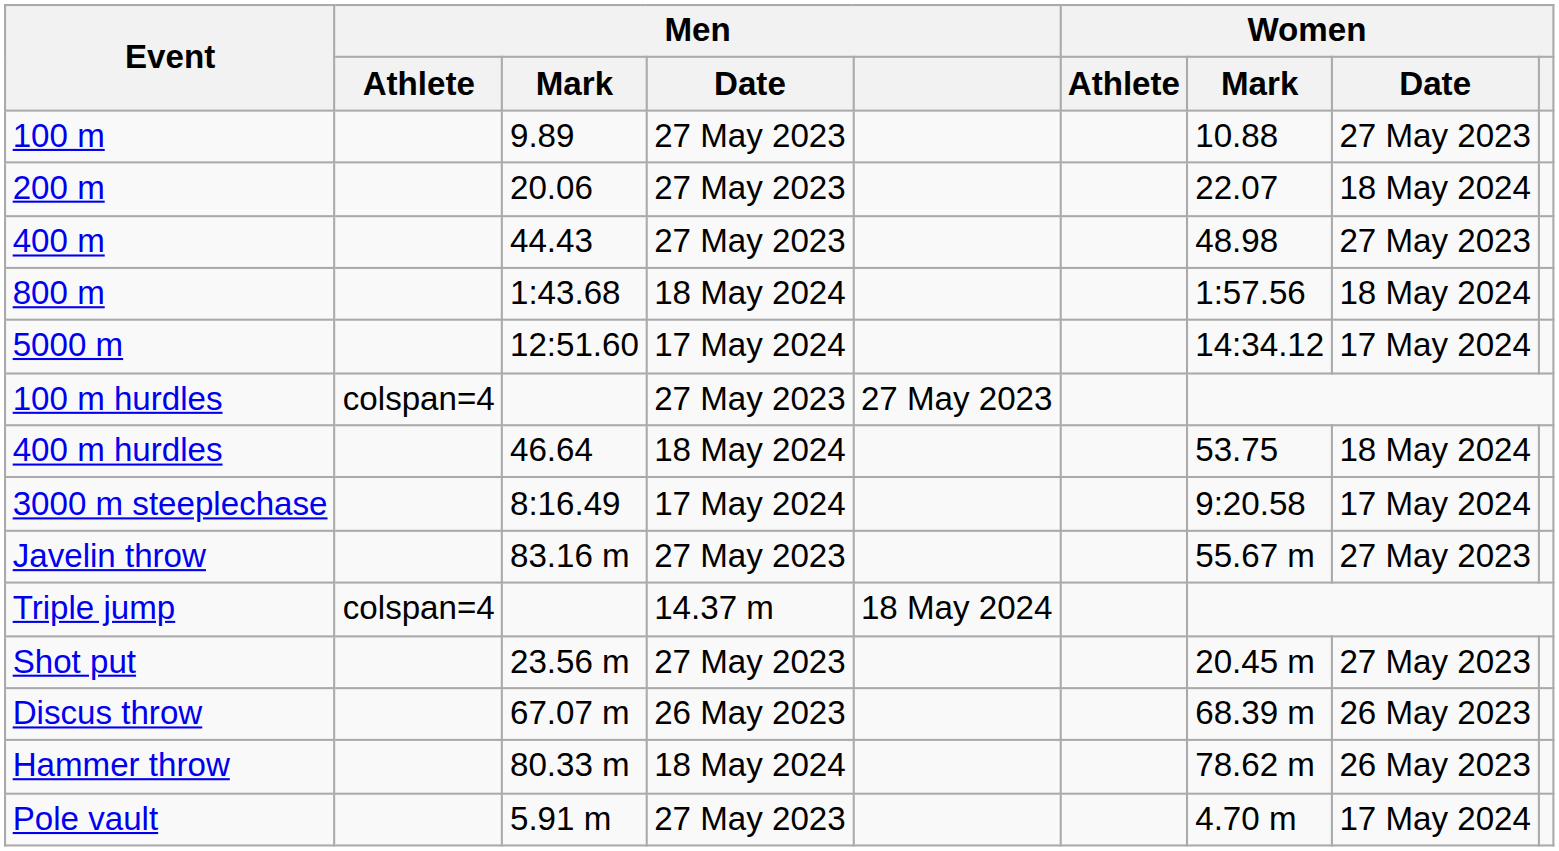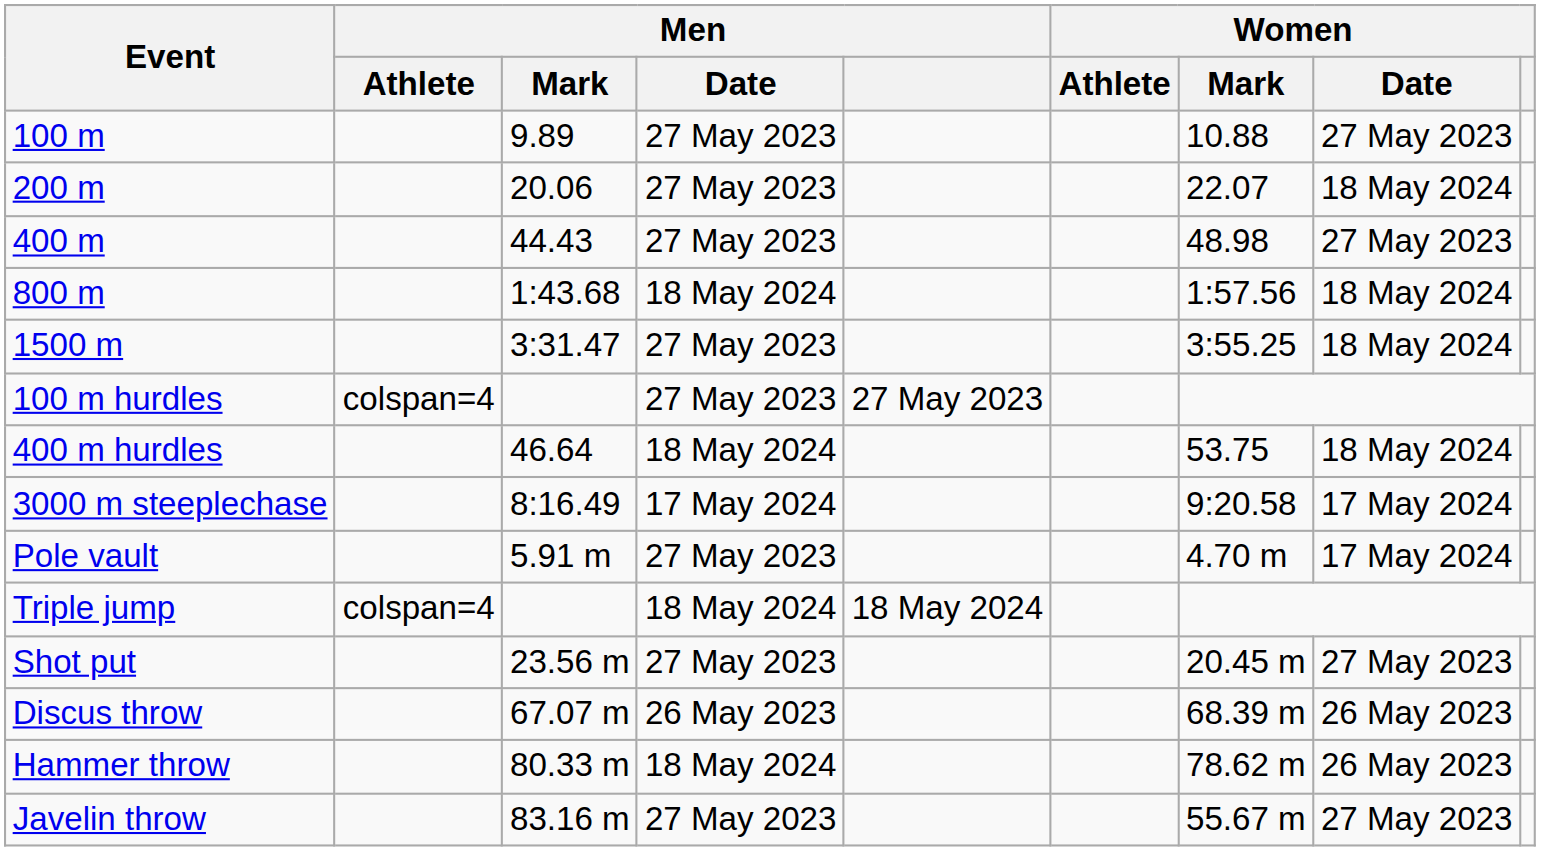+ row: (68, 345)
- row: (68, 345)
rows swapped: (85, 818) <-> (109, 556)
(714, 608) 14.37 m -> (741, 608) 18 May 2024
